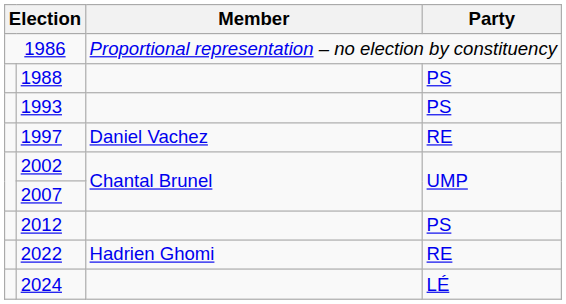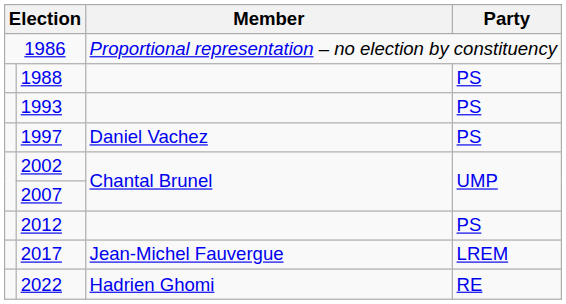(439, 136) RE -> (469, 136) PS
+ row: (41, 254)
- row: (41, 284)
